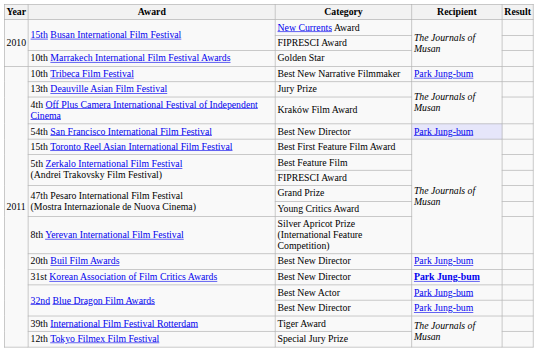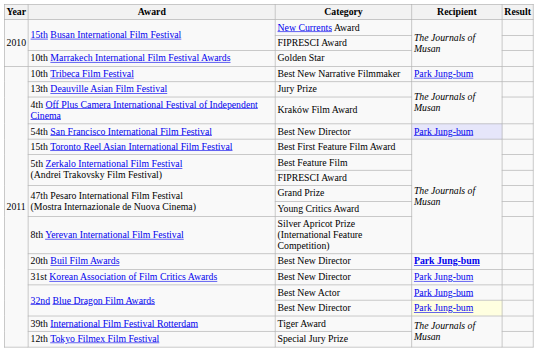(444, 261) normal -> (447, 261) bold
(447, 277) bold -> (444, 277) normal
(444, 308) no background -> (444, 308) lightyellow background
